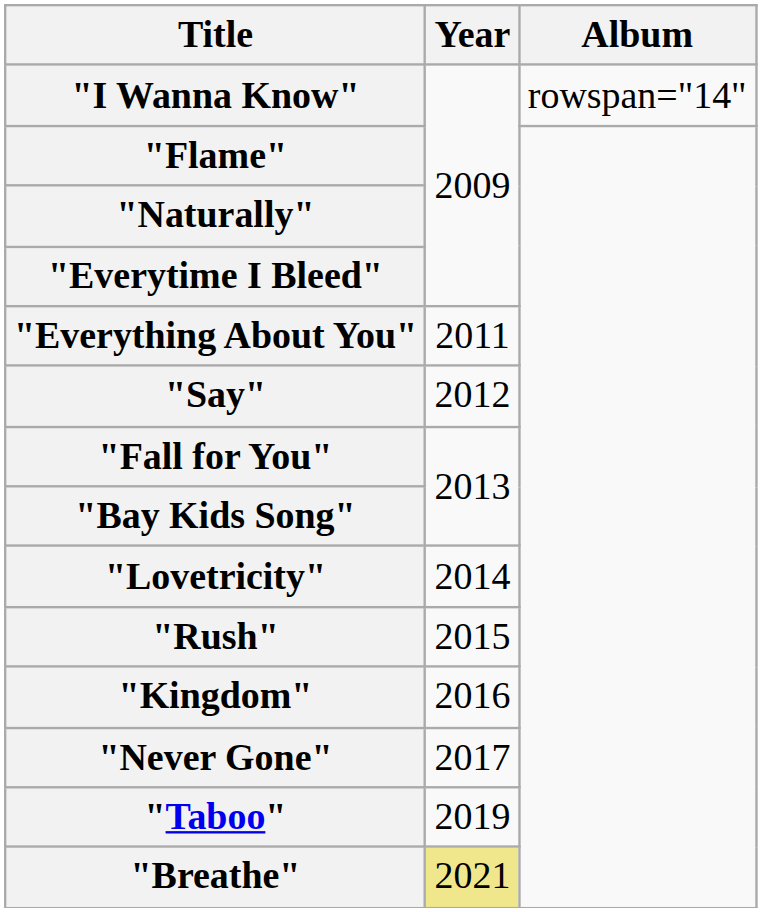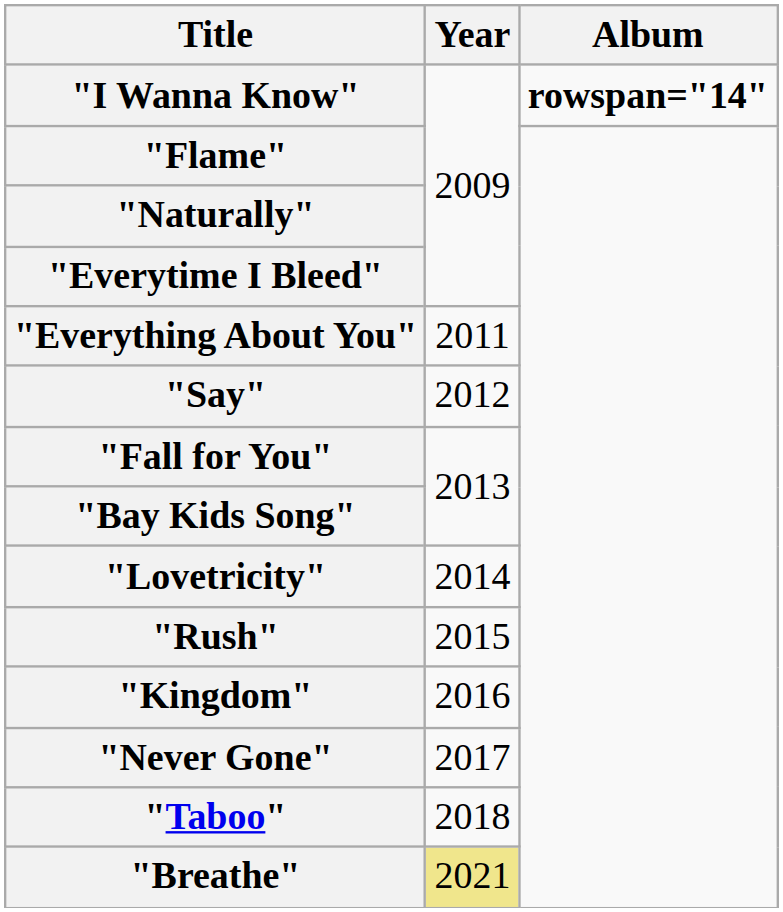(637, 94) normal -> (648, 94) bold
(472, 816) 2019 -> (472, 816) 2018
